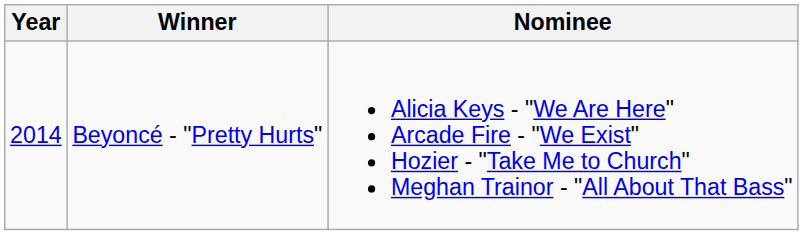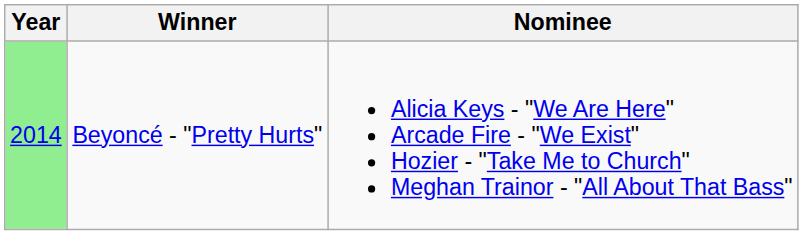(36, 135) no background -> (36, 135) lightgreen background
